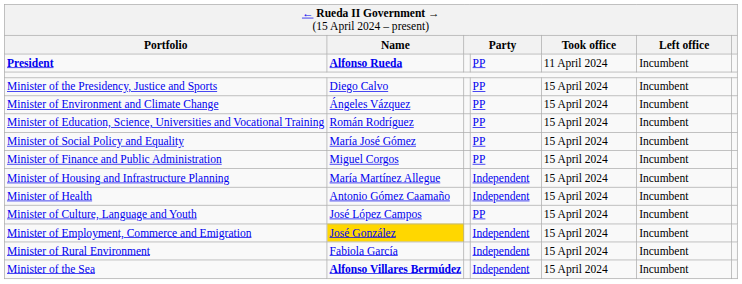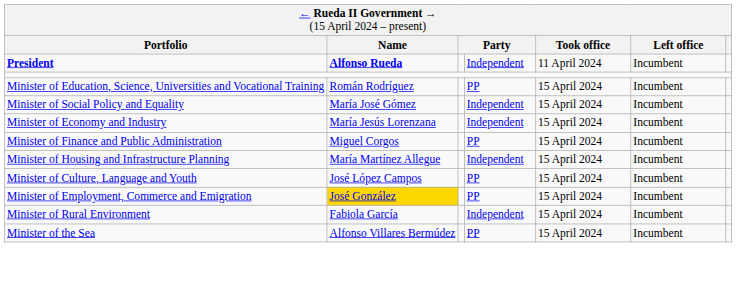(479, 63) PP -> (495, 63) Independent
- row: (112, 86)
- row: (113, 104)
(479, 141) PP -> (495, 104) Independent
+ row: (87, 123)
- row: (50, 196)
(501, 232) Independent -> (473, 196) PP
(395, 269) bold -> (393, 232) normal
(501, 269) Independent -> (473, 232) PP
